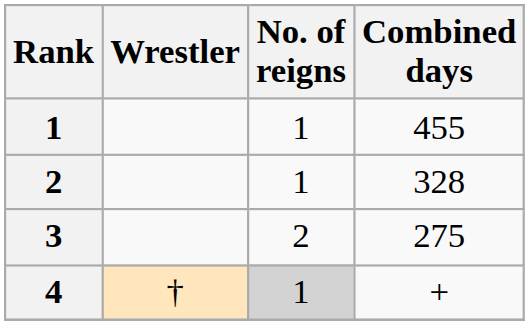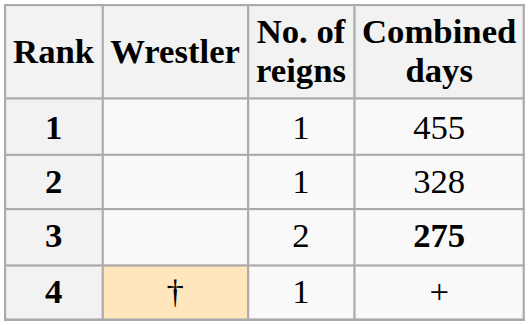(439, 236) normal -> (439, 236) bold
(301, 291) lightgrey background -> (301, 291) no background
